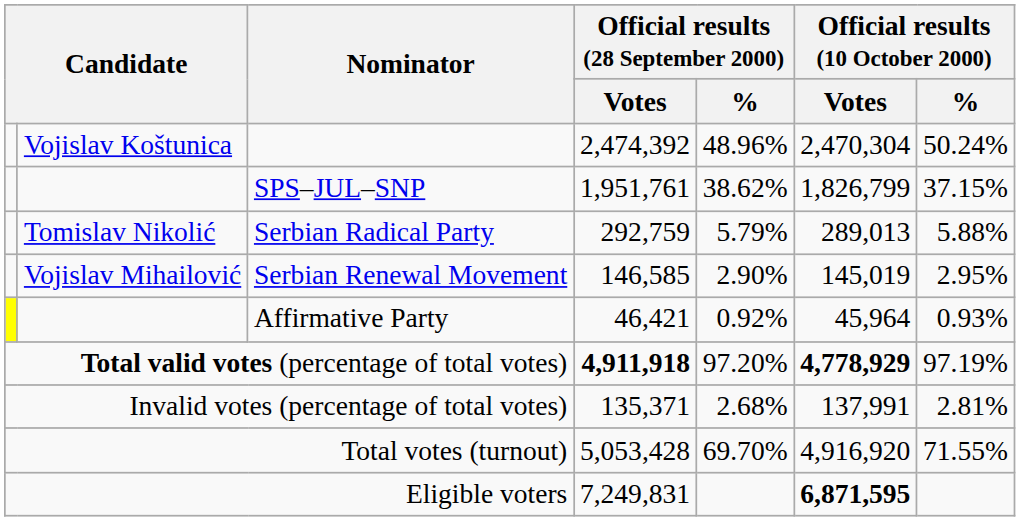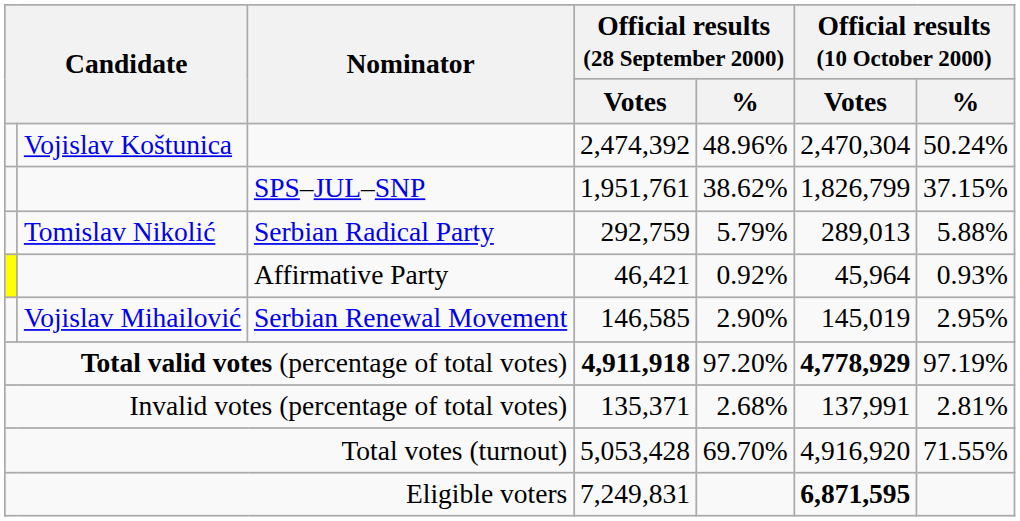rows swapped: (411, 275) <-> (351, 319)
